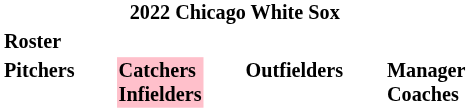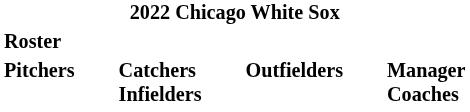(160, 82) pink background -> (160, 82) no background
